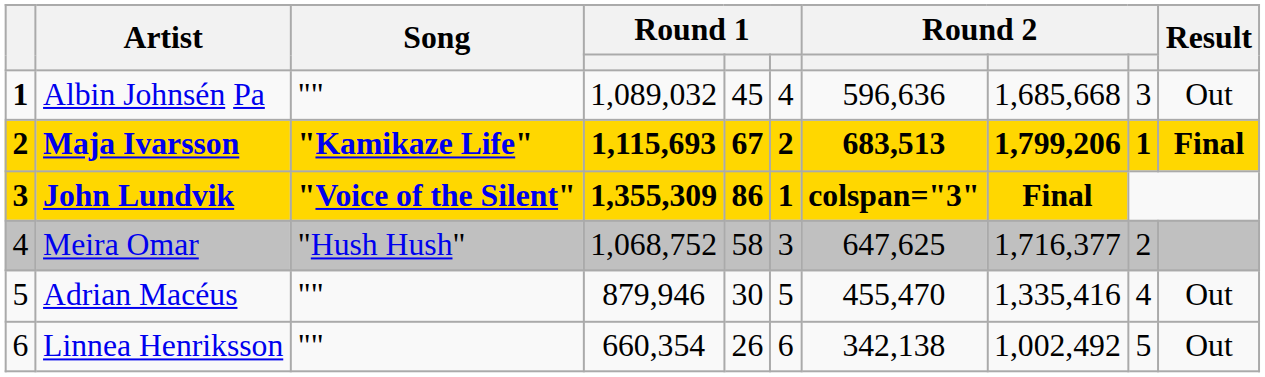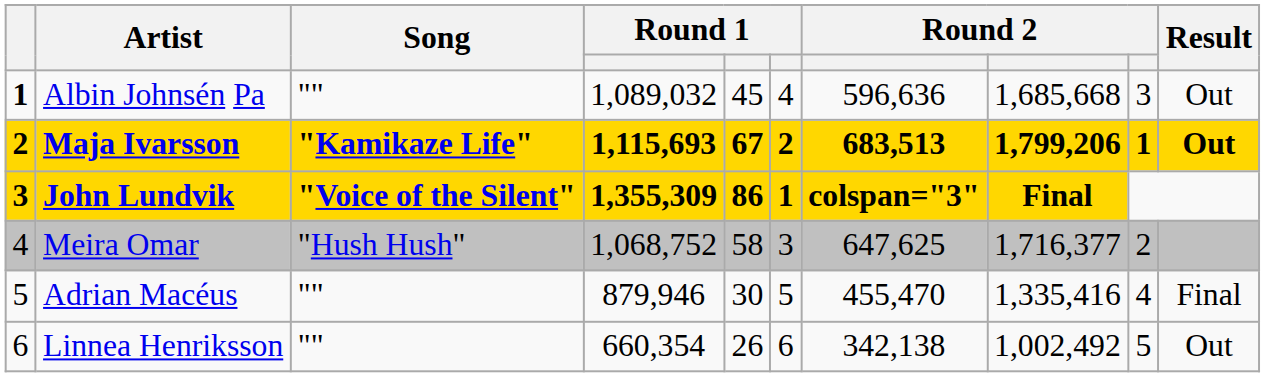(1209, 144) Final -> (1209, 144) Out
(1209, 295) Out -> (1209, 295) Final
